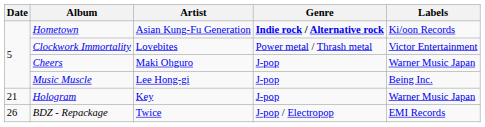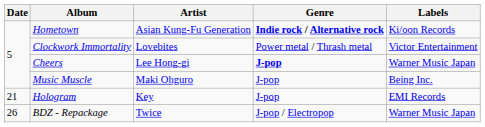(164, 63) Maki Ohguro -> (163, 63) Lee Hong-gi
(267, 63) normal -> (269, 63) bold
(163, 79) Lee Hong-gi -> (164, 79) Maki Ohguro
(432, 96) Warner Music Japan -> (417, 96) EMI Records
(417, 113) EMI Records -> (432, 113) Warner Music Japan
